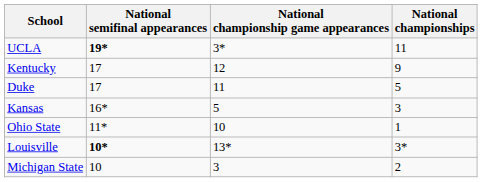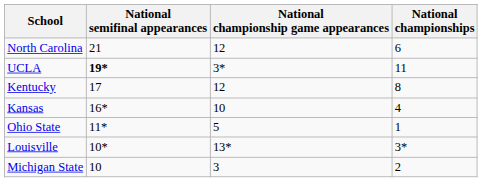+ row: (45, 48)
(398, 68) 9 -> (398, 87) 8
- row: (21, 87)
(216, 107) 5 -> (219, 107) 10
(398, 107) 3 -> (398, 107) 4
(219, 127) 10 -> (216, 127) 5
(98, 147) bold -> (98, 147) normal
